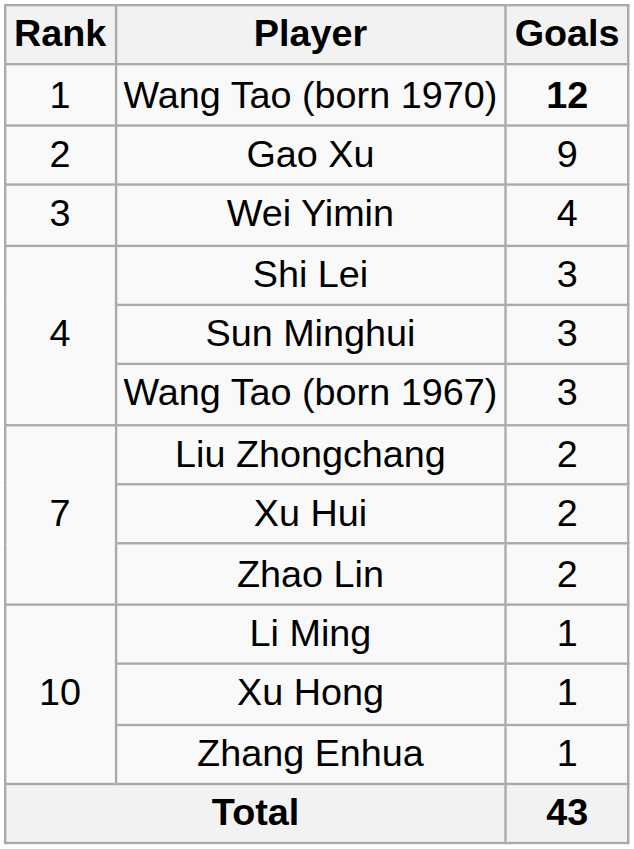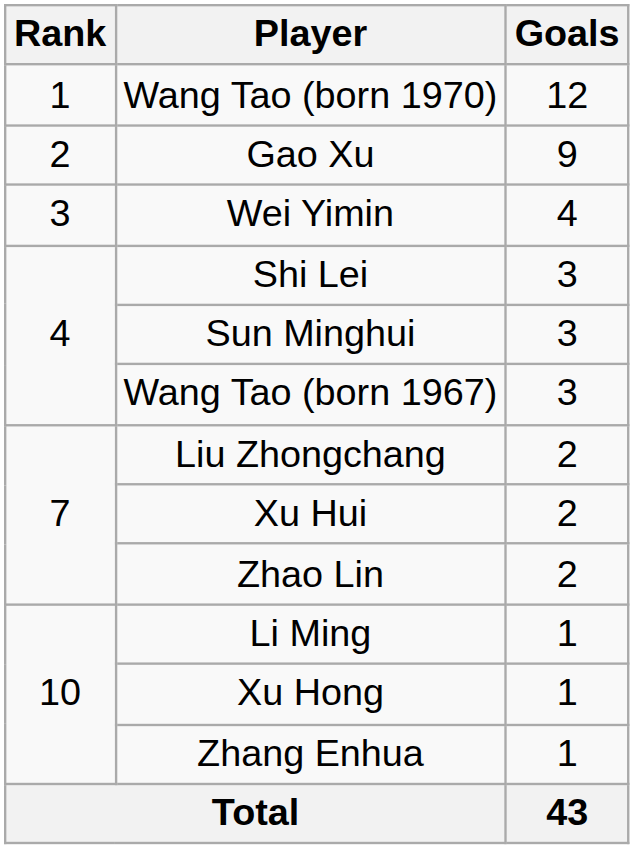(567, 94) bold -> (567, 94) normal
